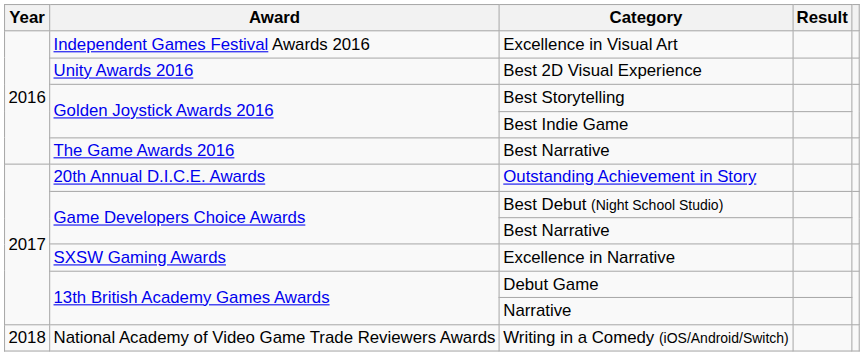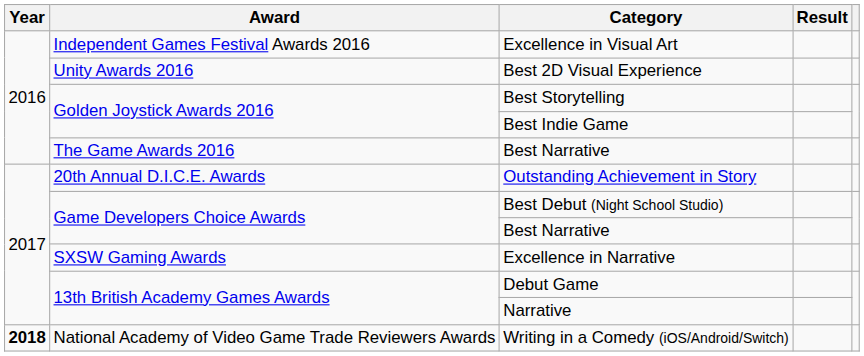(27, 337) normal -> (27, 337) bold
